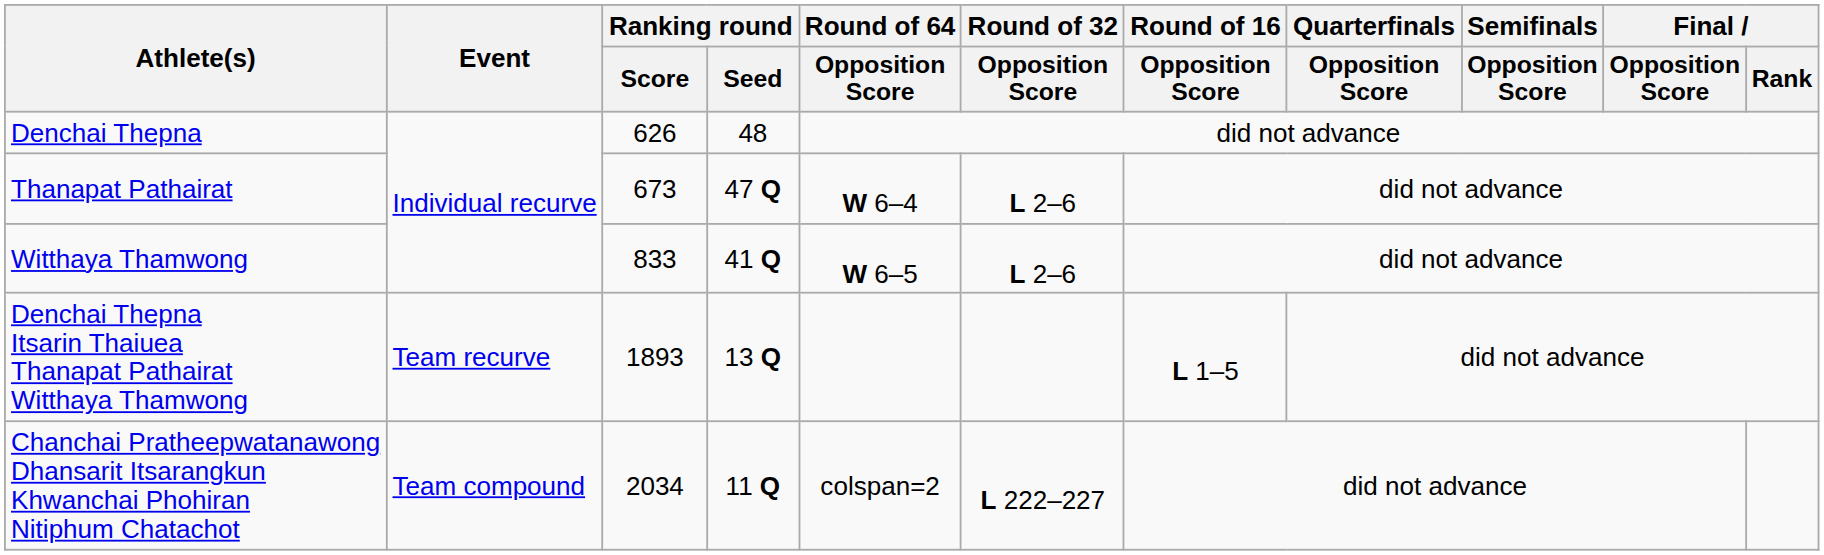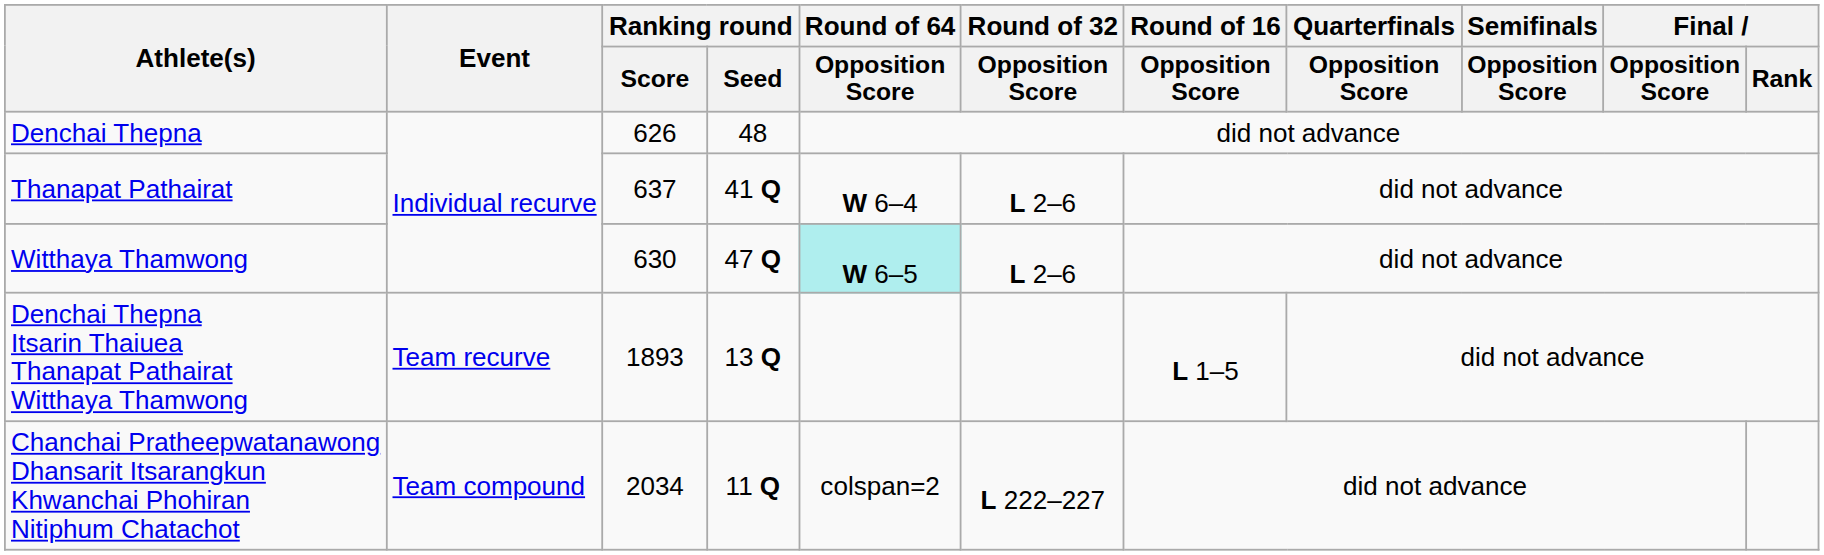(655, 189) 673 -> (655, 189) 637
(753, 189) 47 Q -> (753, 189) 41 Q
(655, 259) 833 -> (655, 259) 630
(753, 259) 41 Q -> (753, 259) 47 Q
(880, 273) no background -> (880, 273) paleturquoise background
